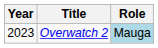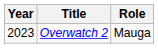(132, 33) lightblue background -> (132, 33) no background
